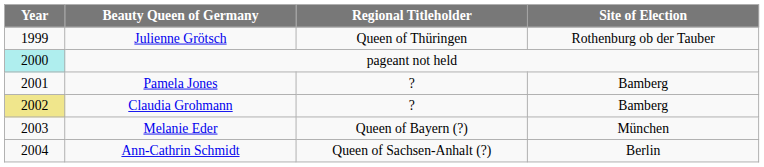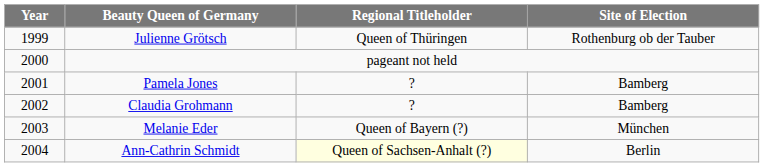(35, 61) paleturquoise background -> (35, 61) no background
(35, 106) khaki background -> (35, 106) no background
(412, 151) no background -> (412, 151) lightyellow background
